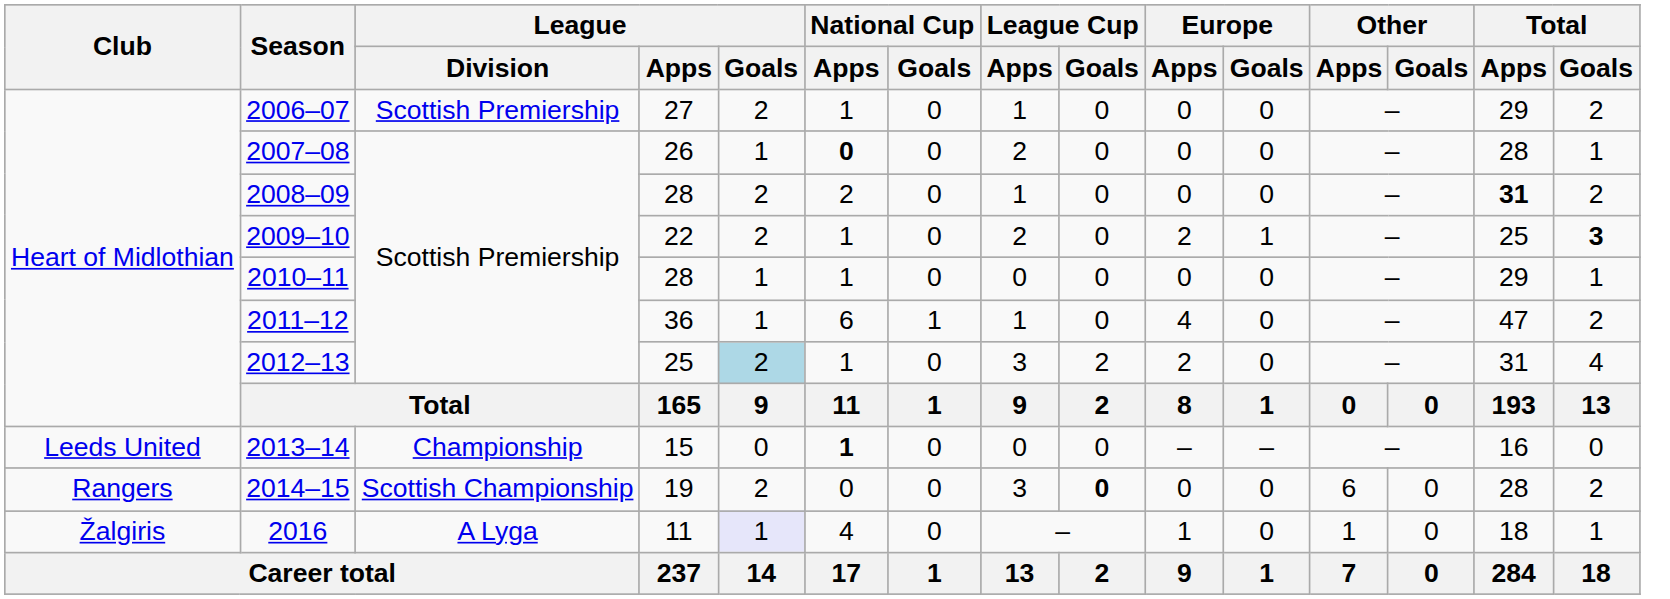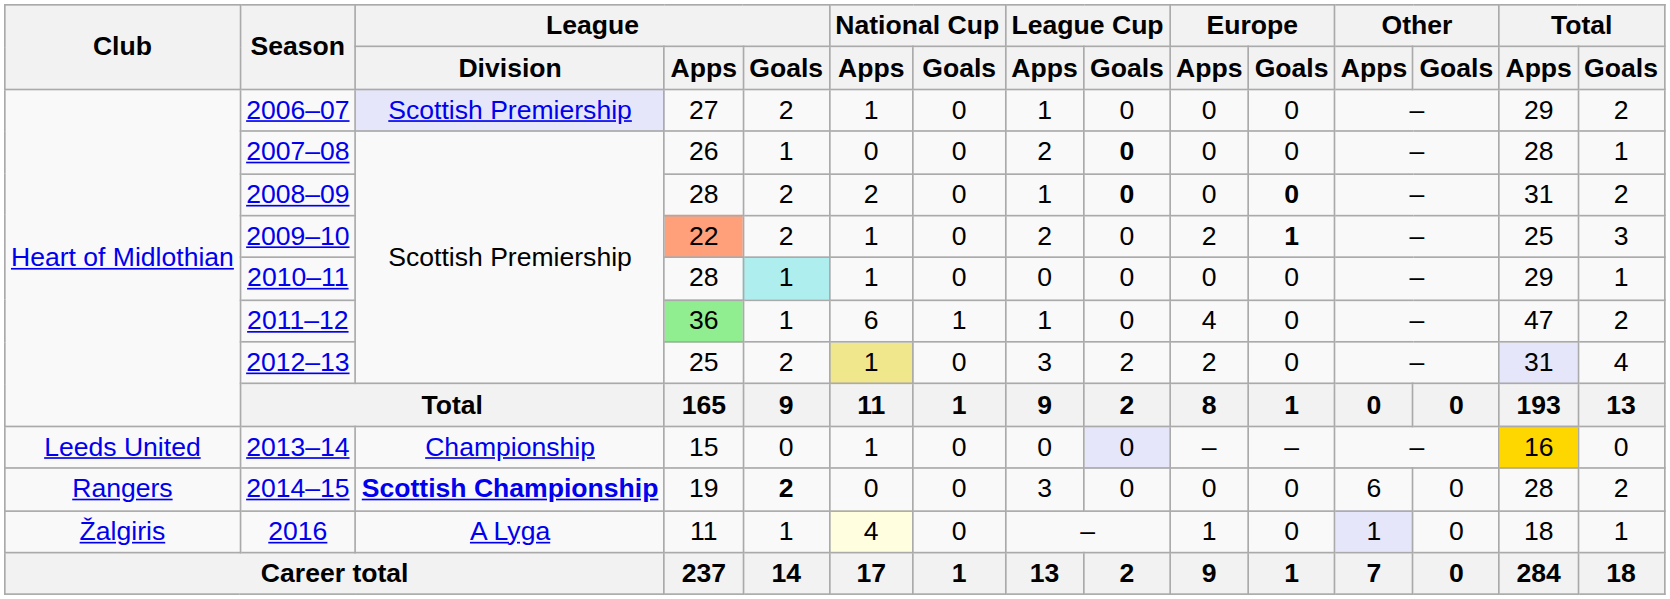(498, 109) no background -> (510, 109) lavender background
(846, 151) bold -> (871, 151) normal
(1102, 151) normal -> (1127, 151) bold
(1102, 194) normal -> (1127, 194) bold
(1267, 194) normal -> (1292, 194) bold
(1514, 194) bold -> (1539, 194) normal
(679, 236) no background -> (704, 236) lightsalmon background
(1267, 236) normal -> (1292, 236) bold
(1596, 236) bold -> (1621, 236) normal
(761, 278) no background -> (786, 278) paleturquoise background
(679, 320) no background -> (704, 320) lightgreen background
(761, 362) lightblue background -> (786, 362) no background
(846, 362) no background -> (871, 362) khaki background
(1514, 362) no background -> (1539, 362) lavender background
(846, 446) bold -> (871, 446) normal
(1102, 446) no background -> (1127, 446) lavender background
(1514, 446) no background -> (1539, 446) gold background
(498, 488) normal -> (510, 488) bold
(761, 488) normal -> (786, 488) bold
(1102, 488) bold -> (1127, 488) normal
(761, 531) lavender background -> (786, 531) no background
(846, 531) no background -> (871, 531) lightyellow background
(1349, 531) no background -> (1374, 531) lavender background
